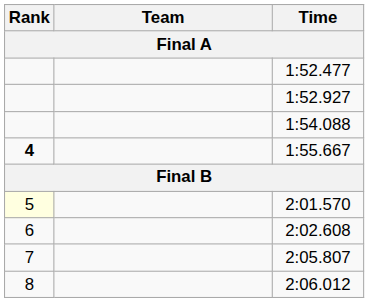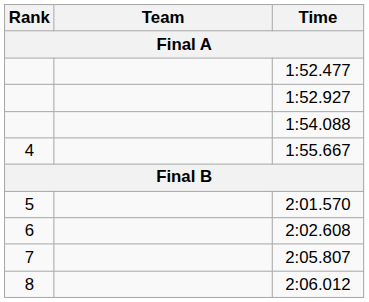(29, 151) bold -> (29, 151) normal
(29, 204) lightyellow background -> (29, 204) no background
